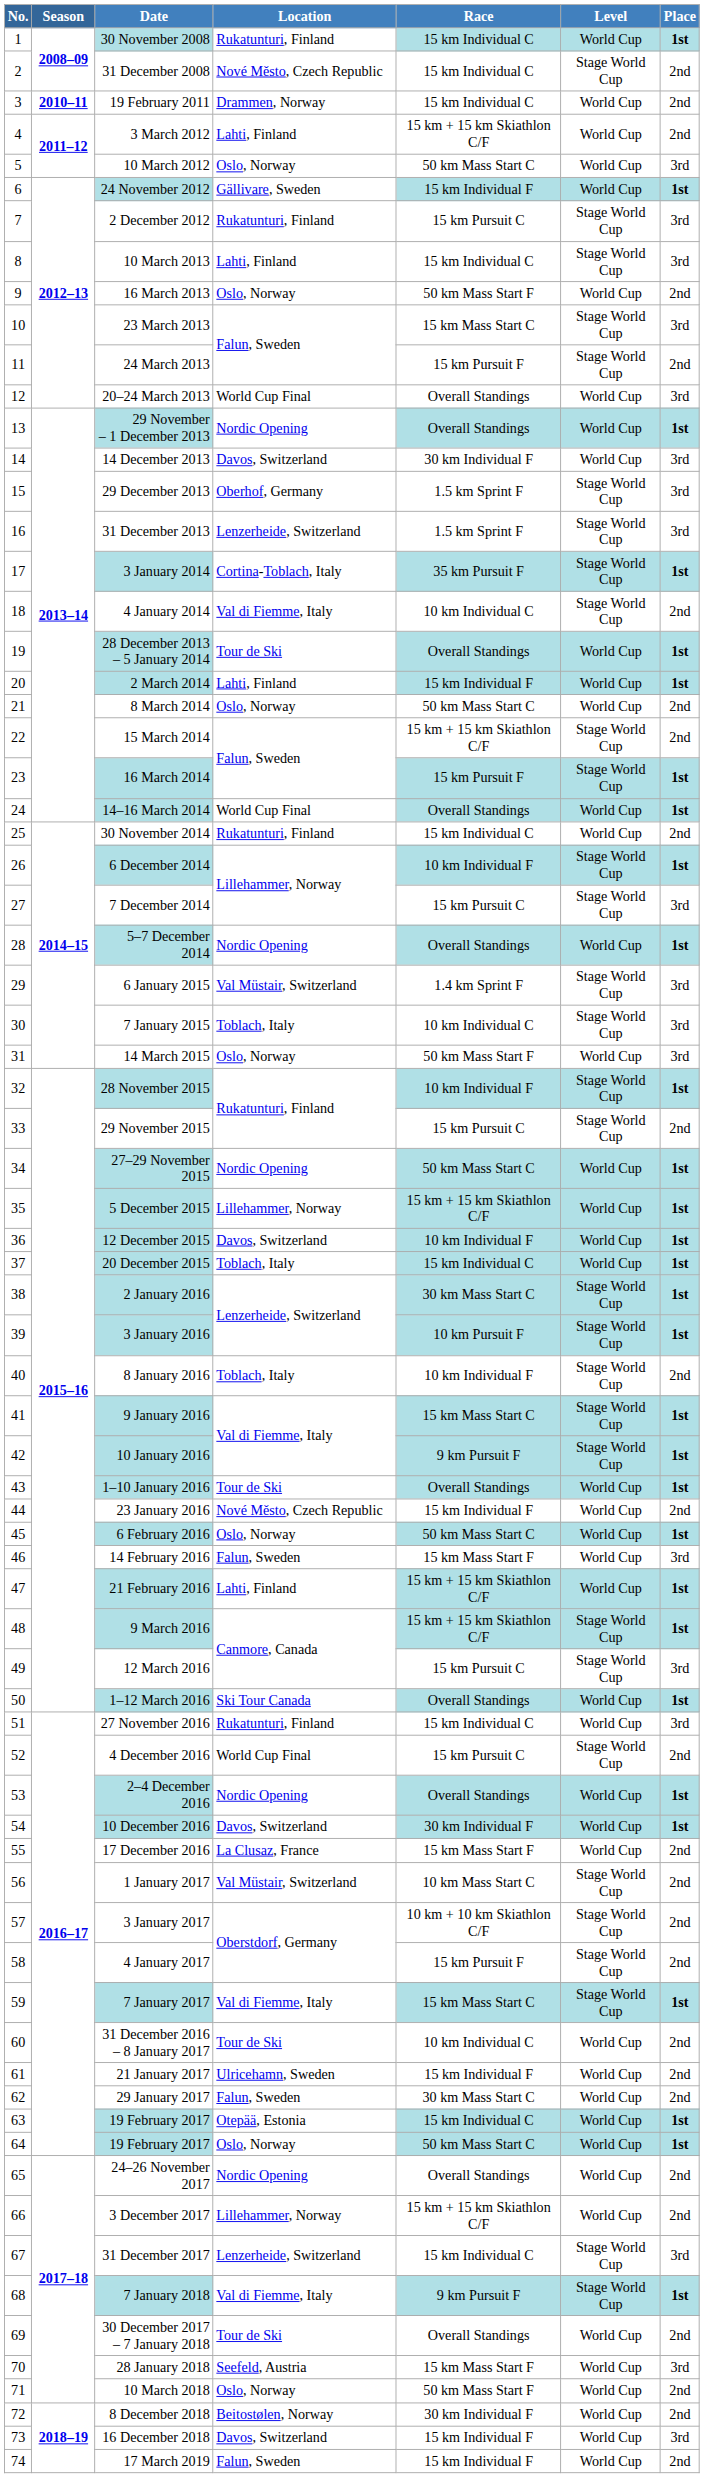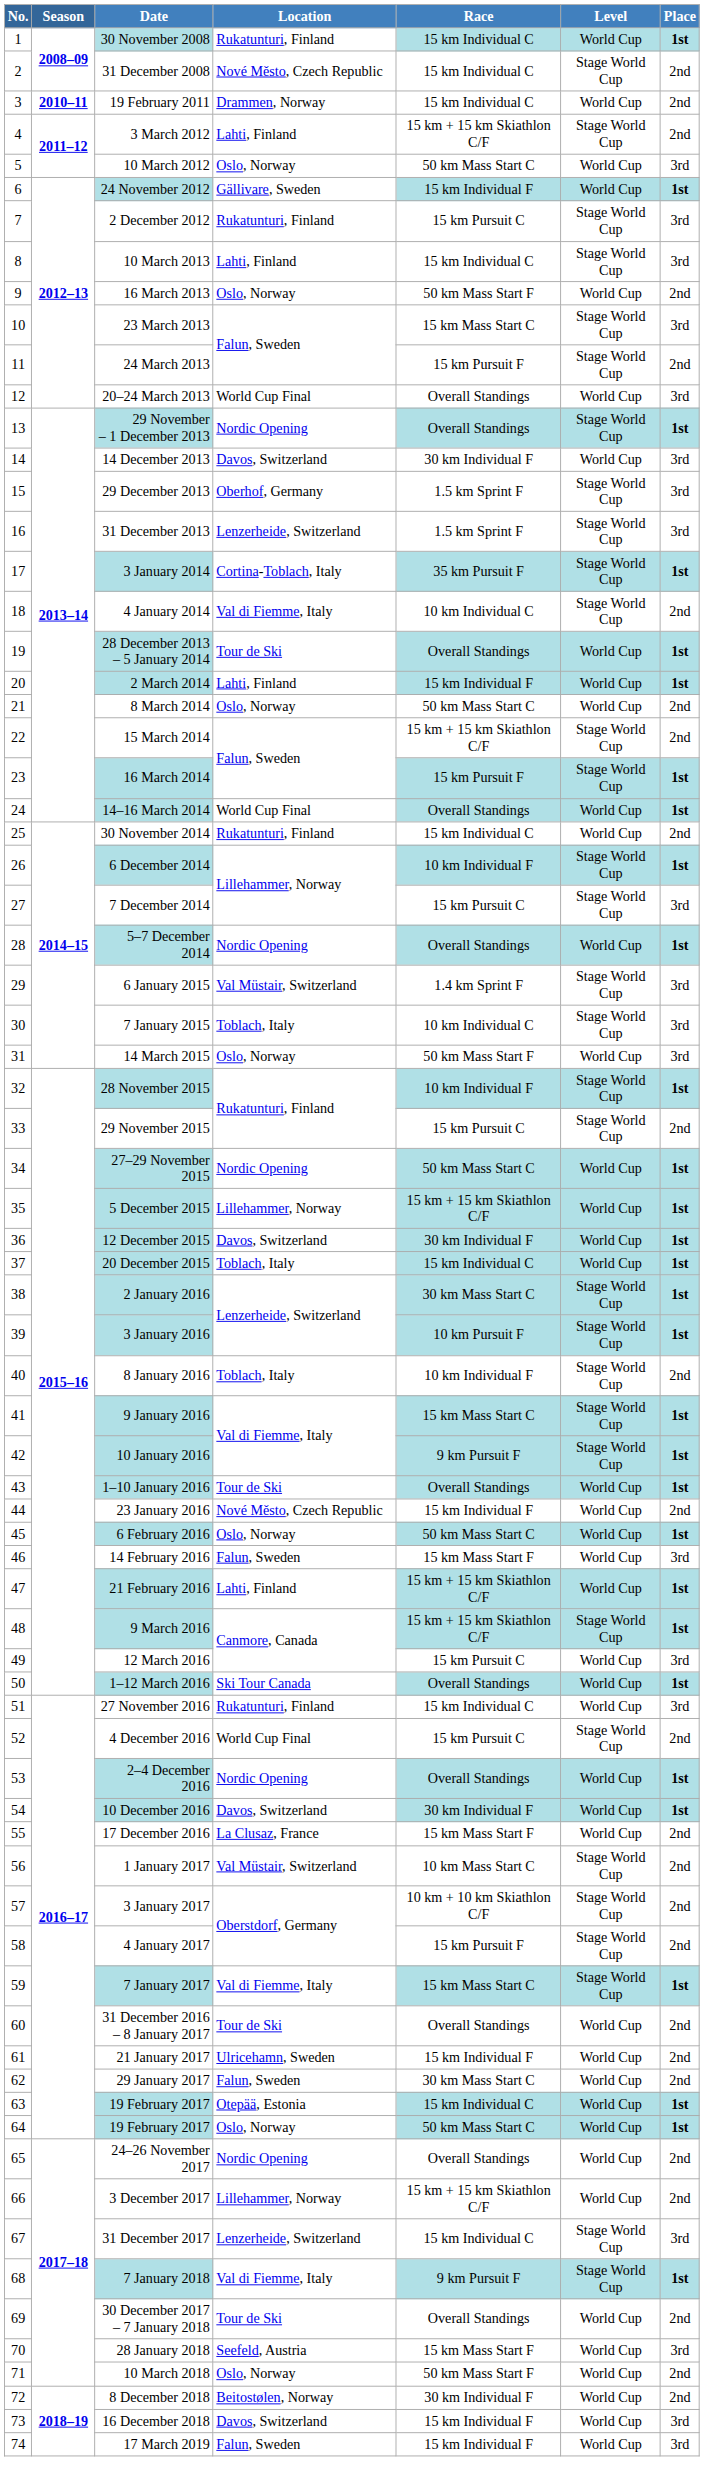(611, 134) World Cup -> (611, 134) Stage World Cup
(611, 428) World Cup -> (611, 428) Stage World Cup
(479, 1240) 10 km Individual F -> (479, 1240) 30 km Individual F
(611, 1669) Stage World Cup -> (611, 1660) World Cup
(479, 2042) 10 km Individual C -> (479, 2025) Overall Standings
(680, 2460) 2nd -> (680, 2444) 3rd
